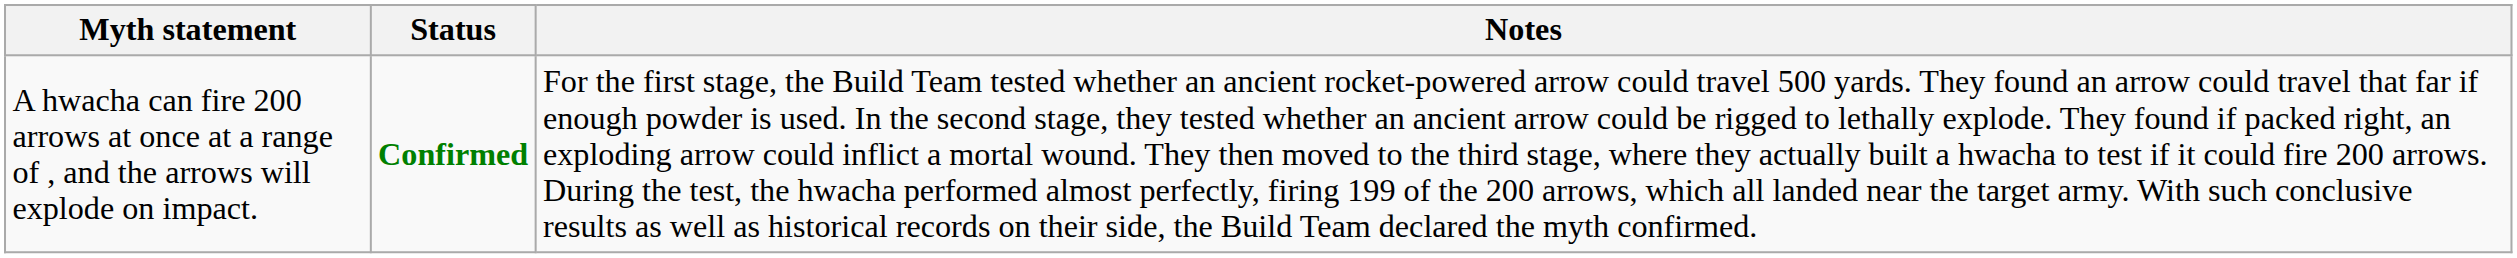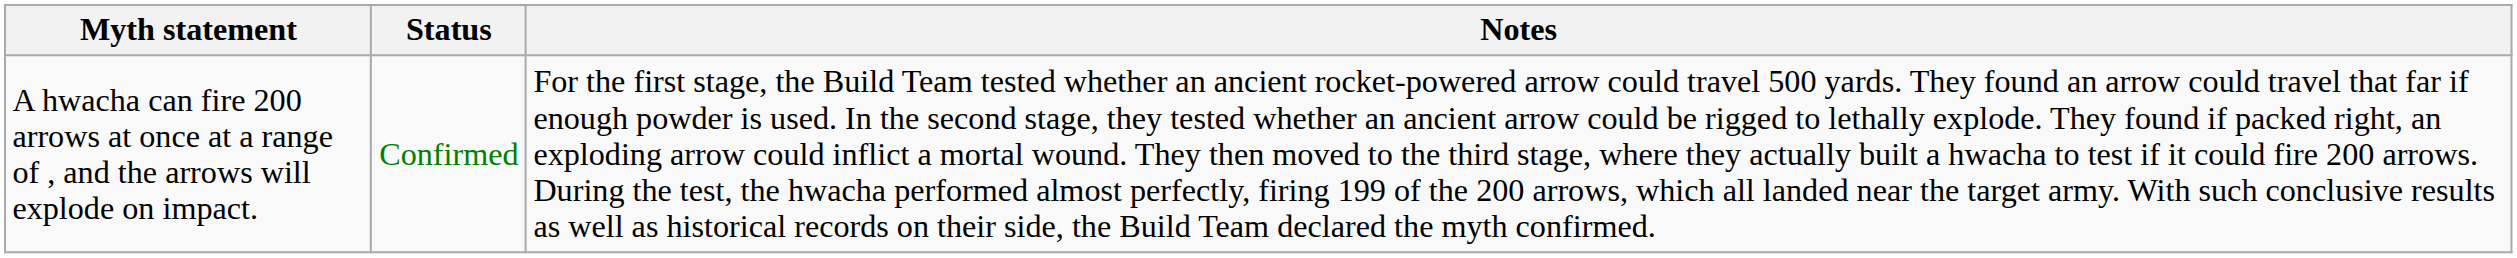(453, 153) bold -> (449, 153) normal
